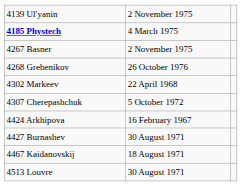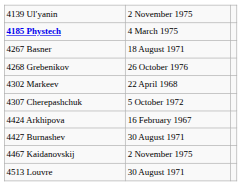(160, 49) 2 November 1975 -> (156, 49) 18 August 1971
(156, 154) 18 August 1971 -> (160, 154) 2 November 1975
